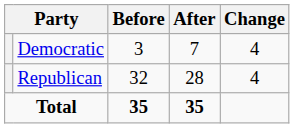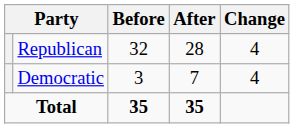rows swapped: (60, 78) <-> (61, 48)
